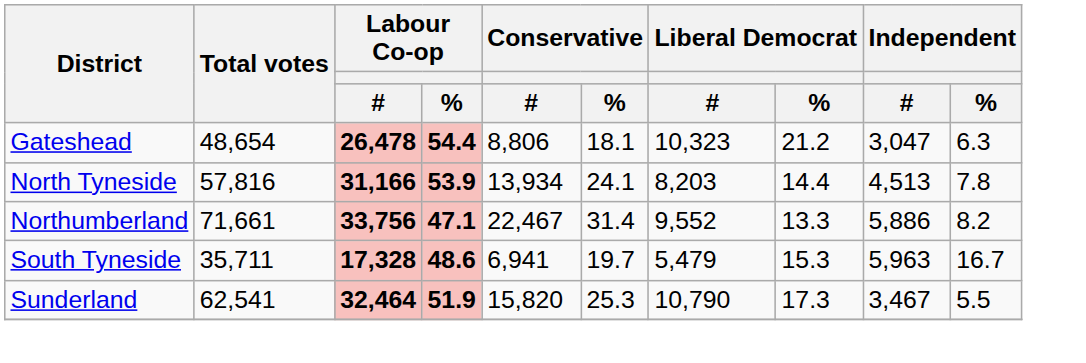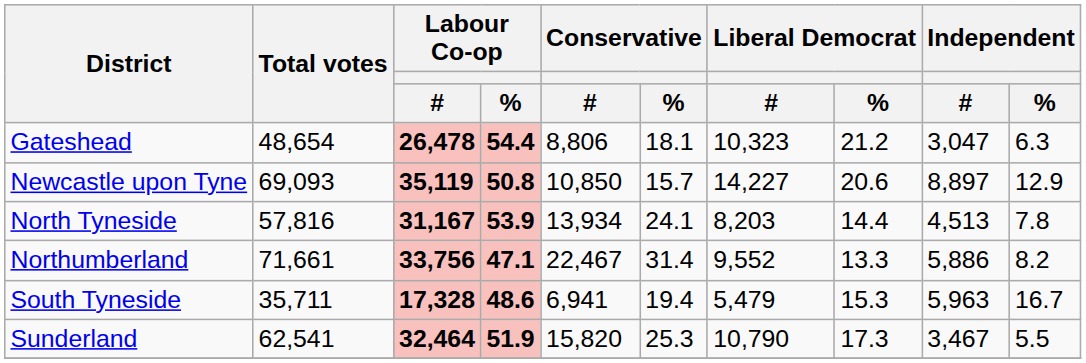+ row: (129, 181)
(378, 181) 31,166 -> (437, 220) 31,167
(611, 260) 19.7 -> (669, 299) 19.4
